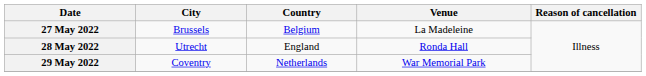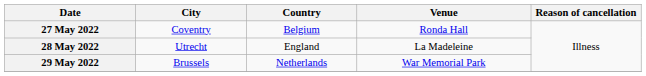(191, 29) Brussels -> (191, 29) Coventry
(444, 29) La Madeleine -> (444, 29) Ronda Hall
(444, 46) Ronda Hall -> (444, 46) La Madeleine
(191, 63) Coventry -> (191, 63) Brussels
